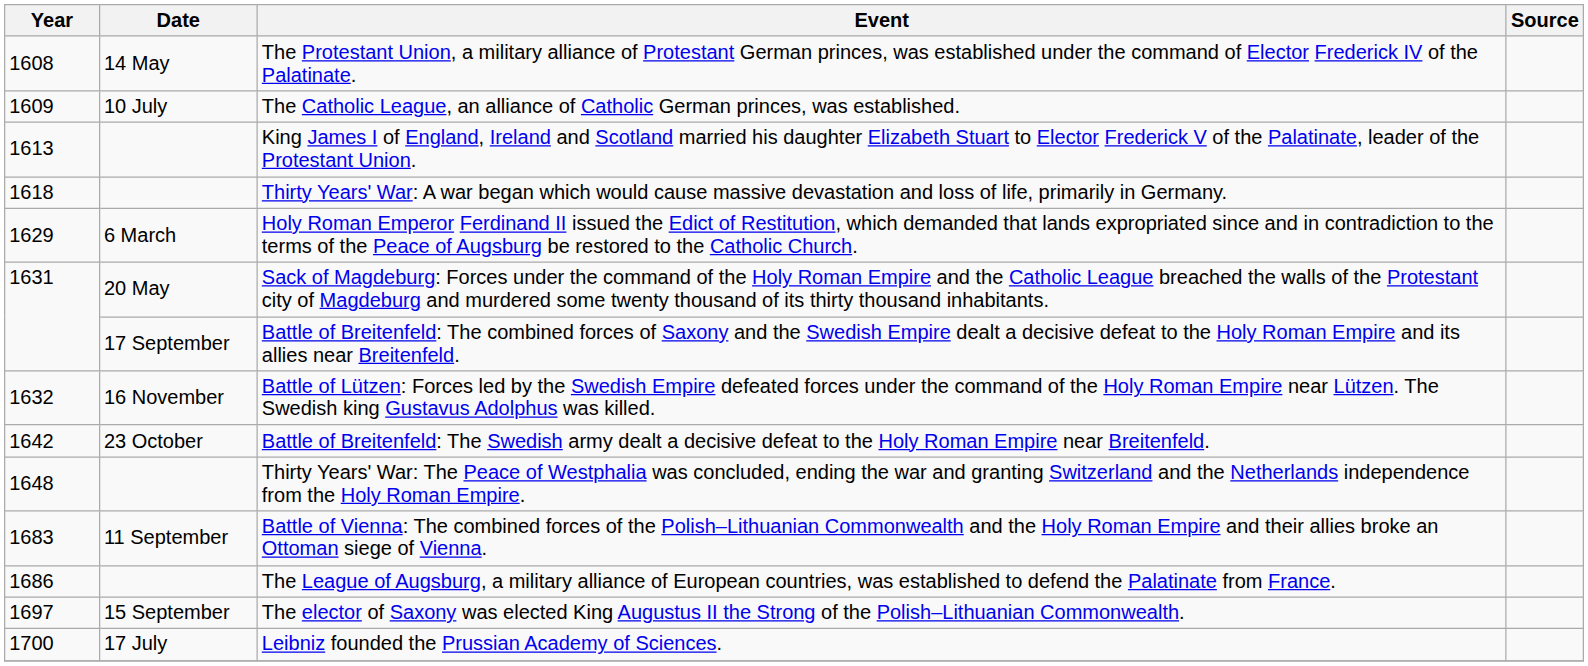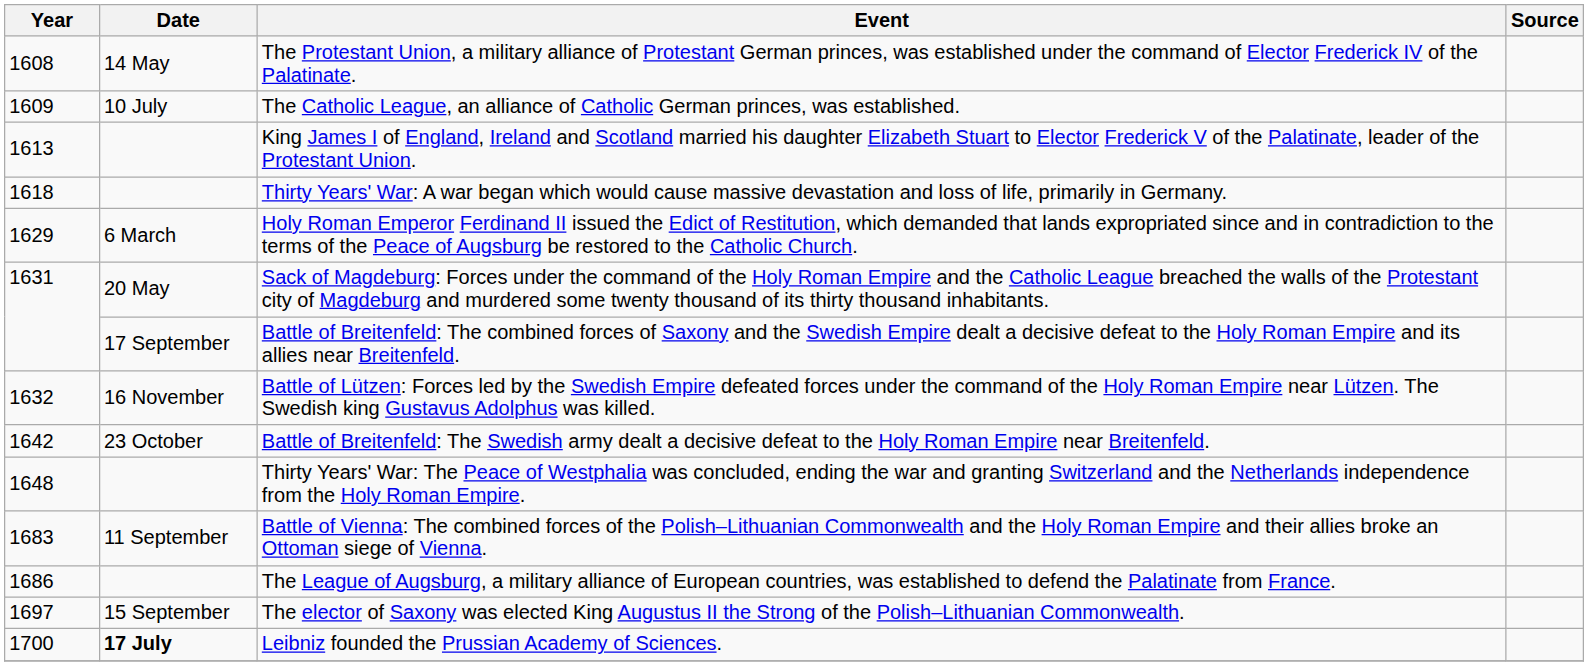(136, 644) normal -> (138, 644) bold
